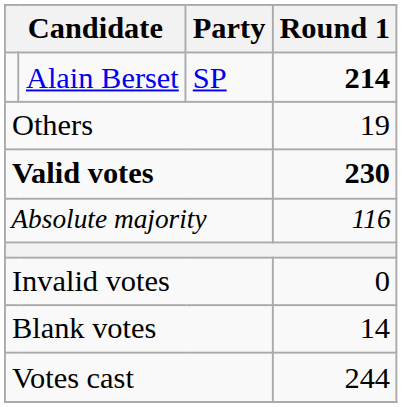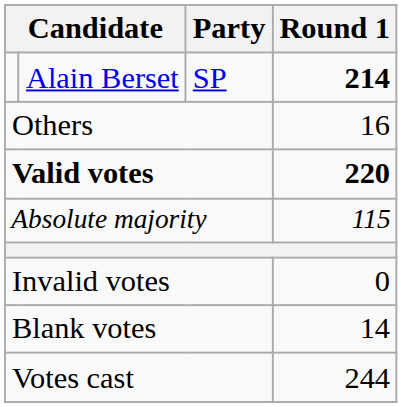(375, 125) 19 -> (375, 125) 16
(367, 173) 230 -> (367, 173) 220
(371, 219) 116 -> (371, 219) 115
